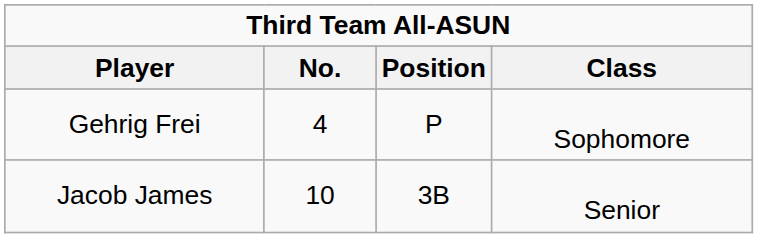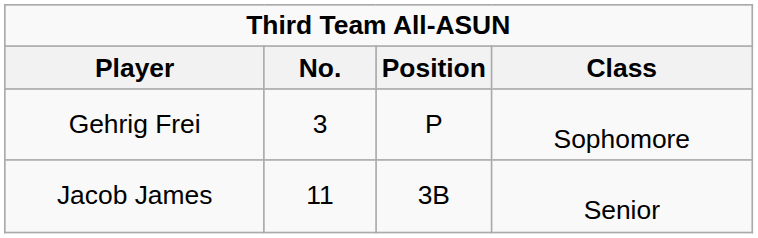(320, 124) 4 -> (320, 124) 3
(320, 195) 10 -> (320, 195) 11
